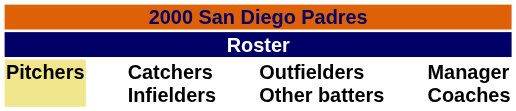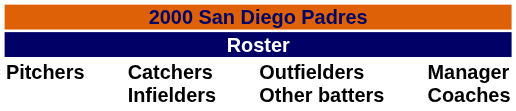(45, 72) khaki background -> (45, 72) no background
